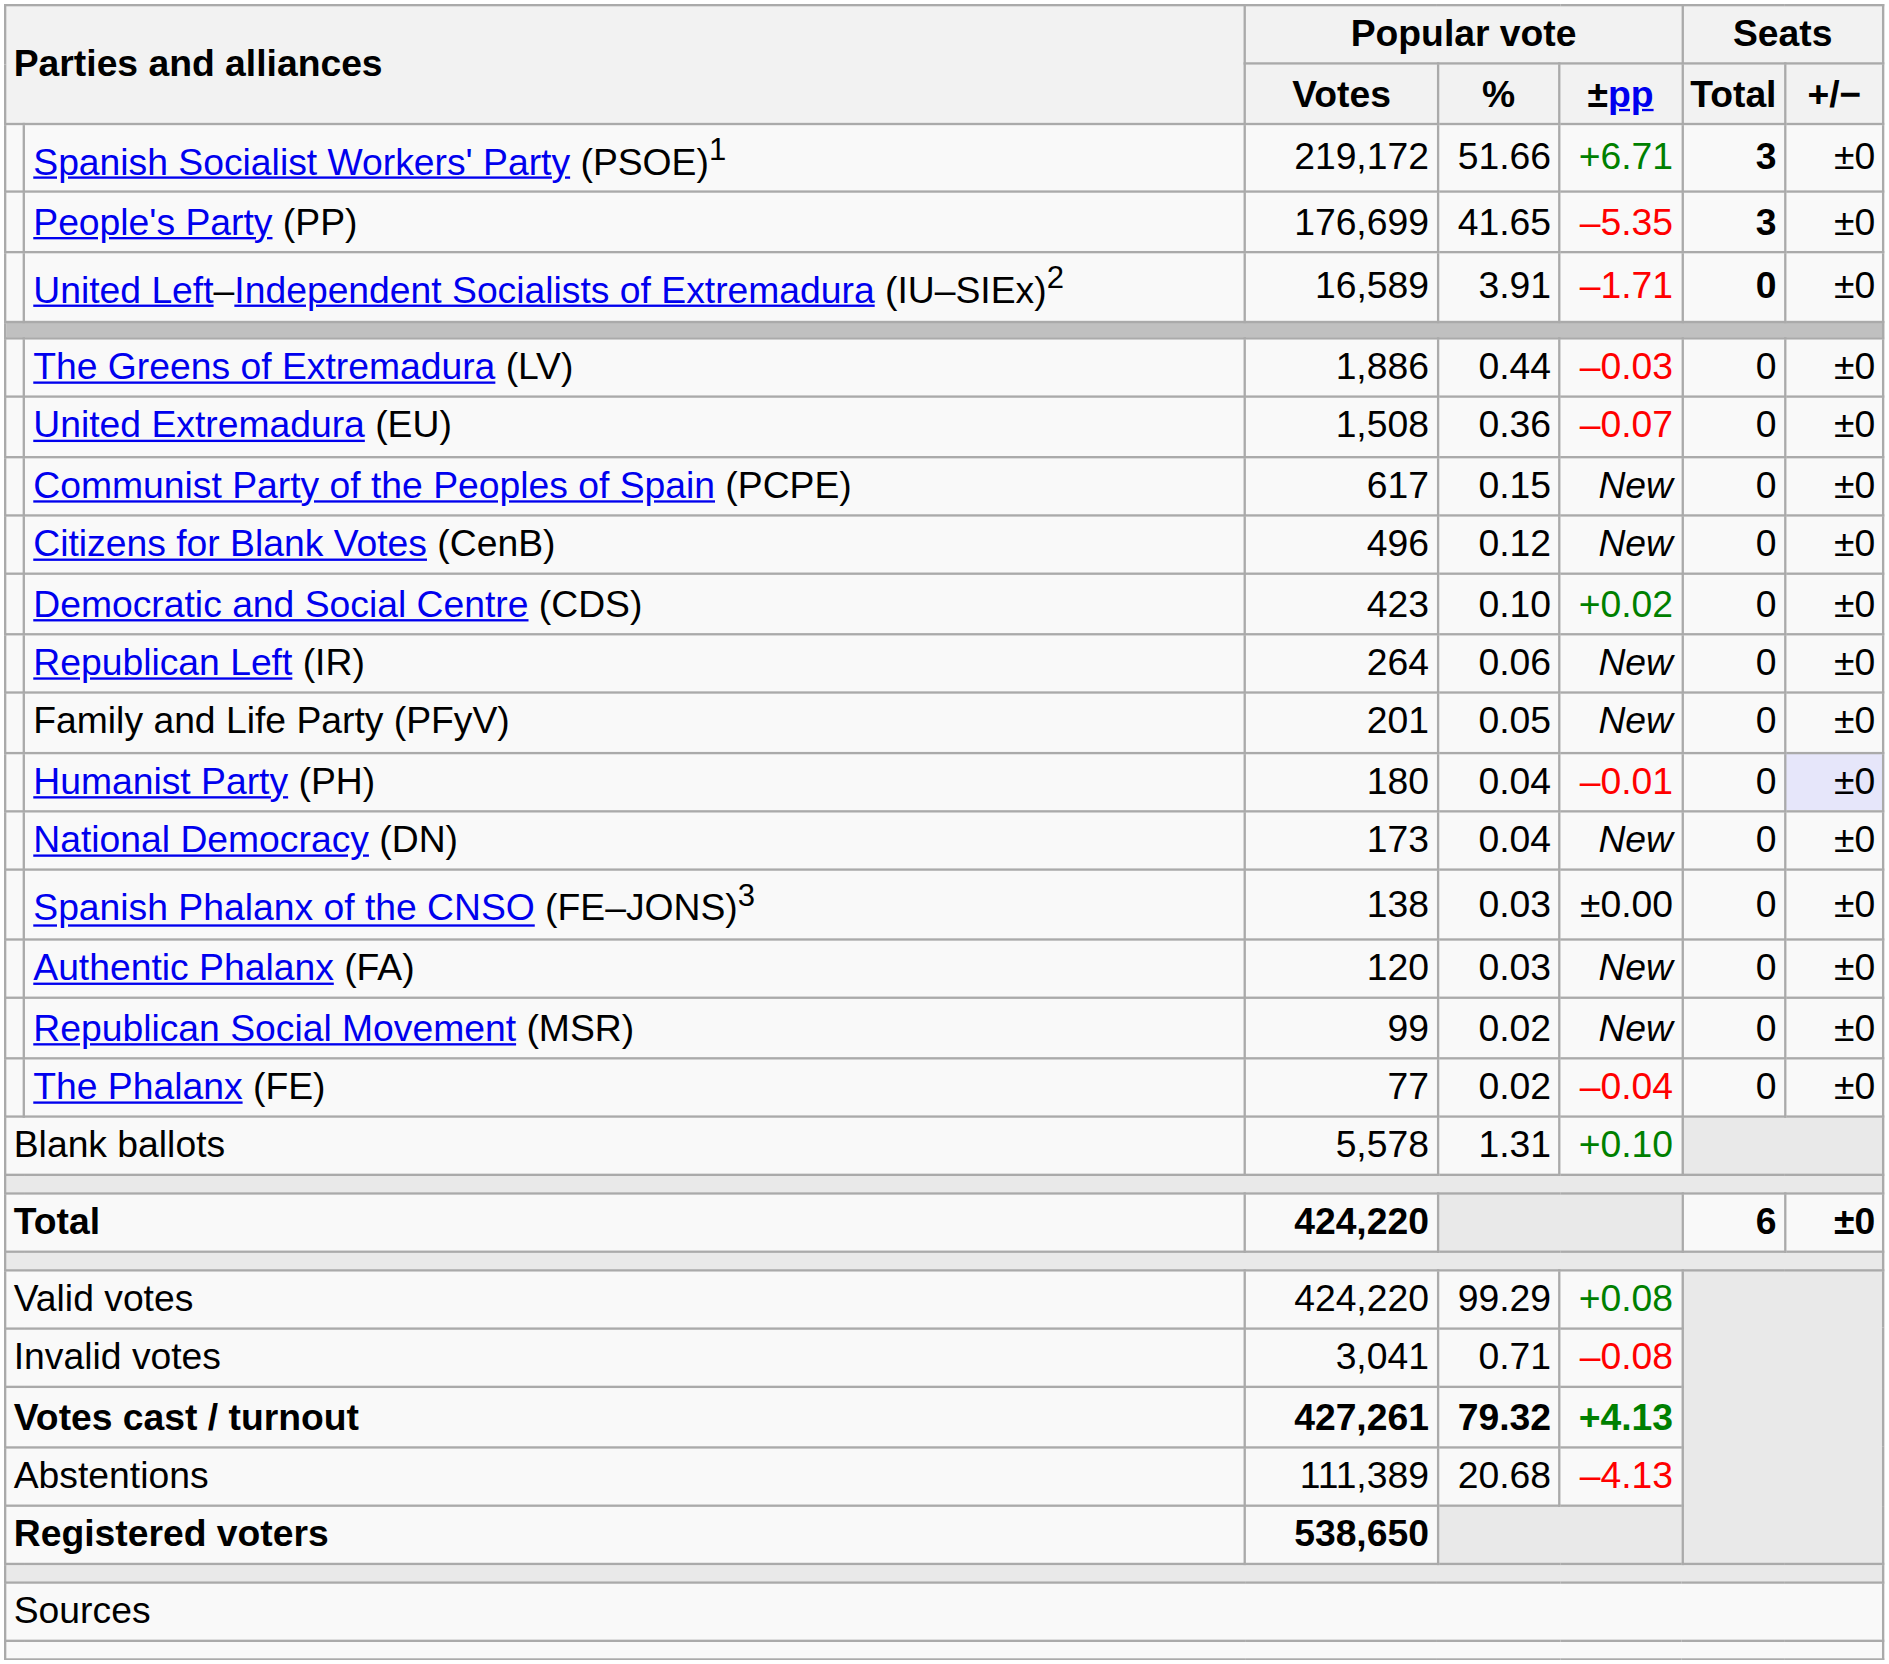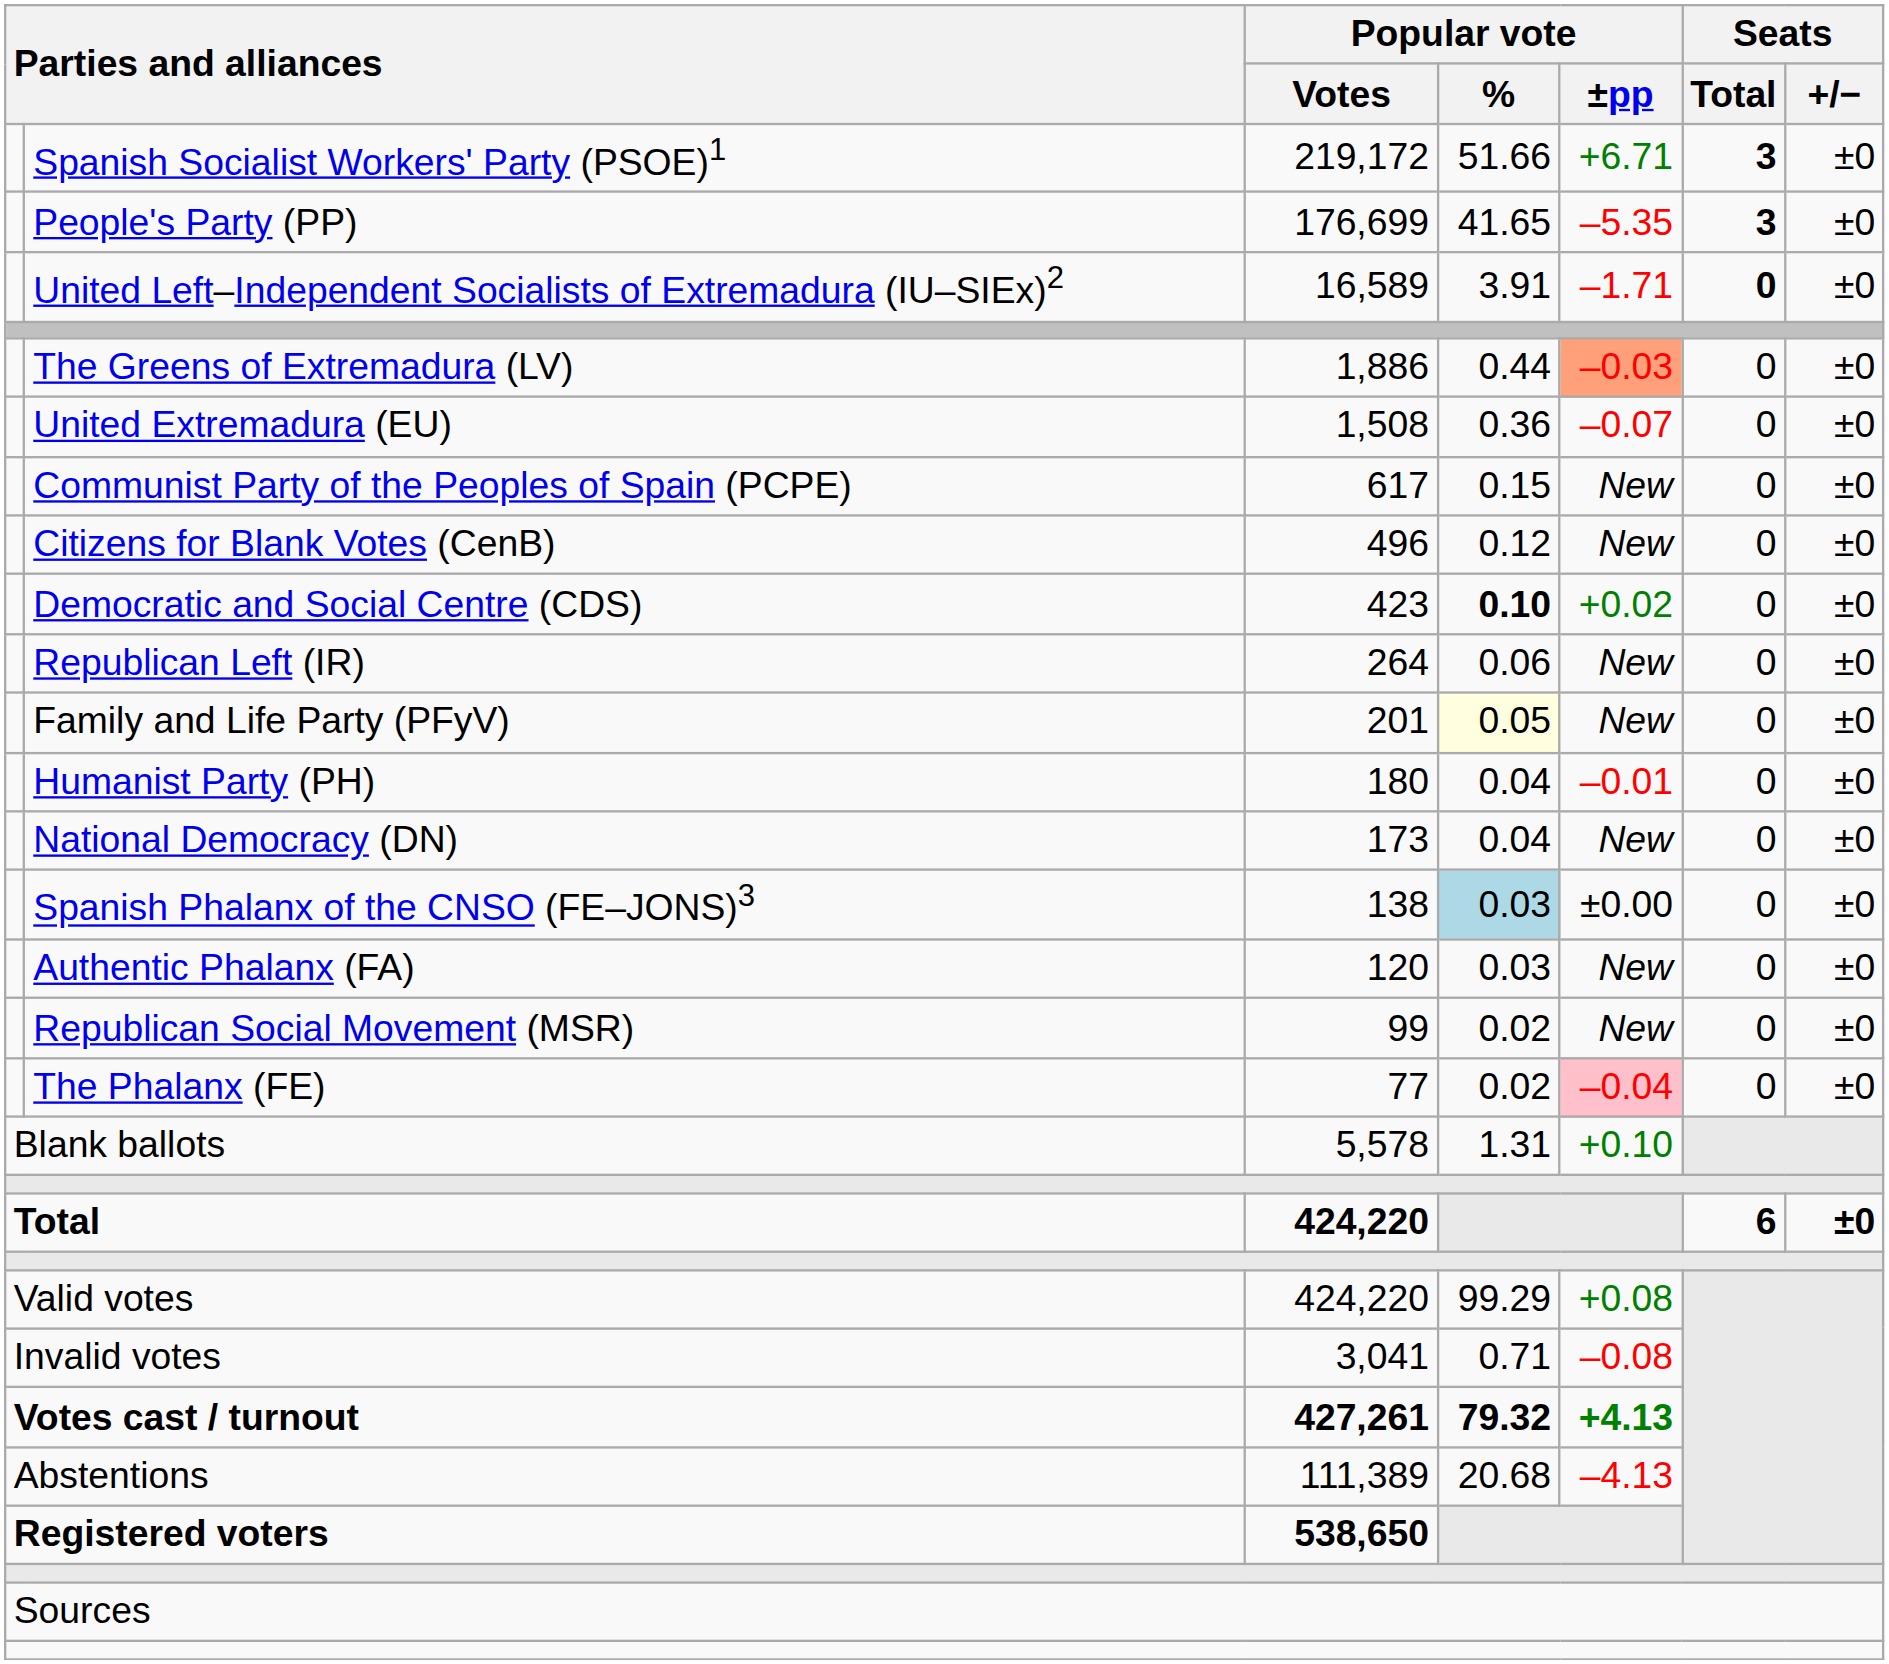(1626, 367) no background -> (1626, 367) lightsalmon background
(1515, 603) normal -> (1515, 603) bold
(1515, 721) no background -> (1515, 721) lightyellow background
(1855, 780) lavender background -> (1855, 780) no background
(1515, 904) no background -> (1515, 904) lightblue background
(1626, 1086) no background -> (1626, 1086) pink background
